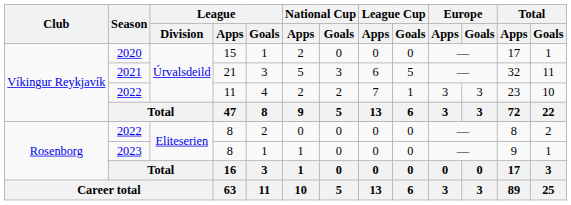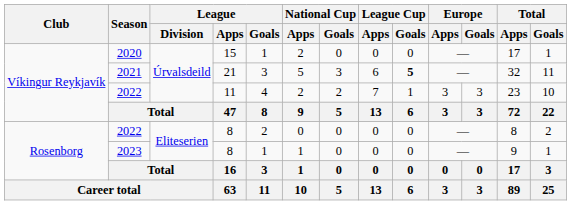(410, 72) normal -> (410, 72) bold
